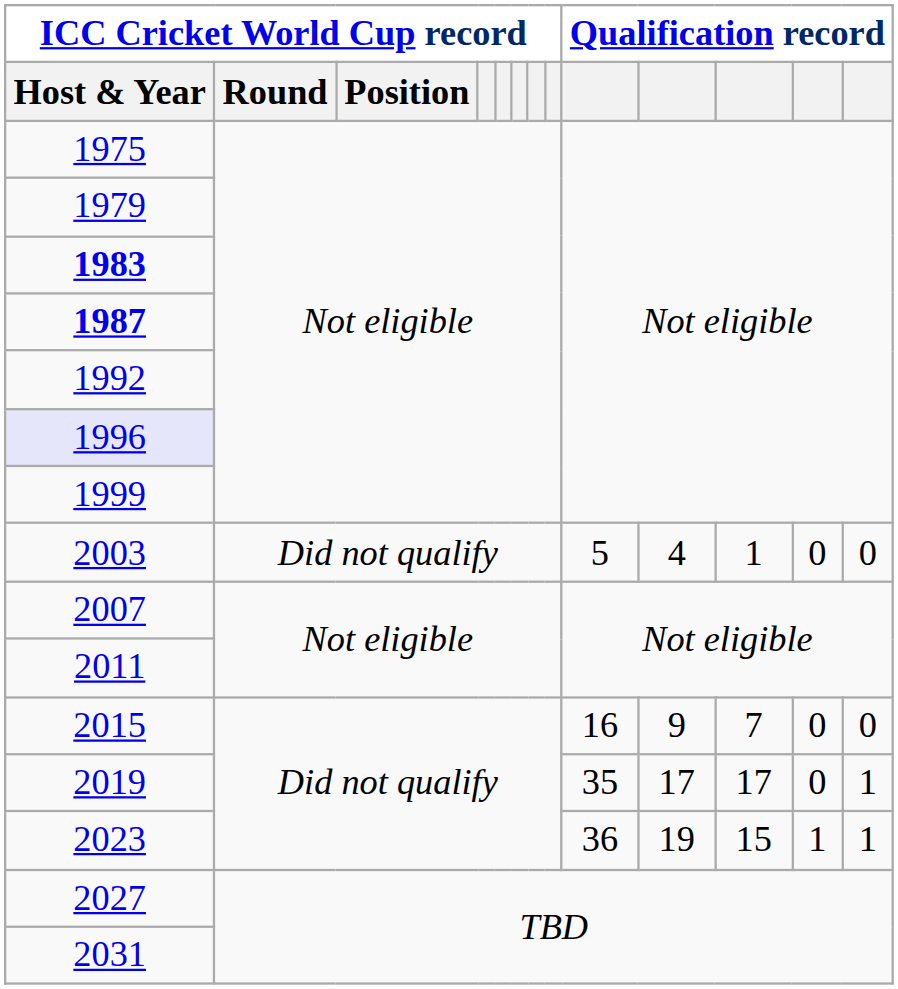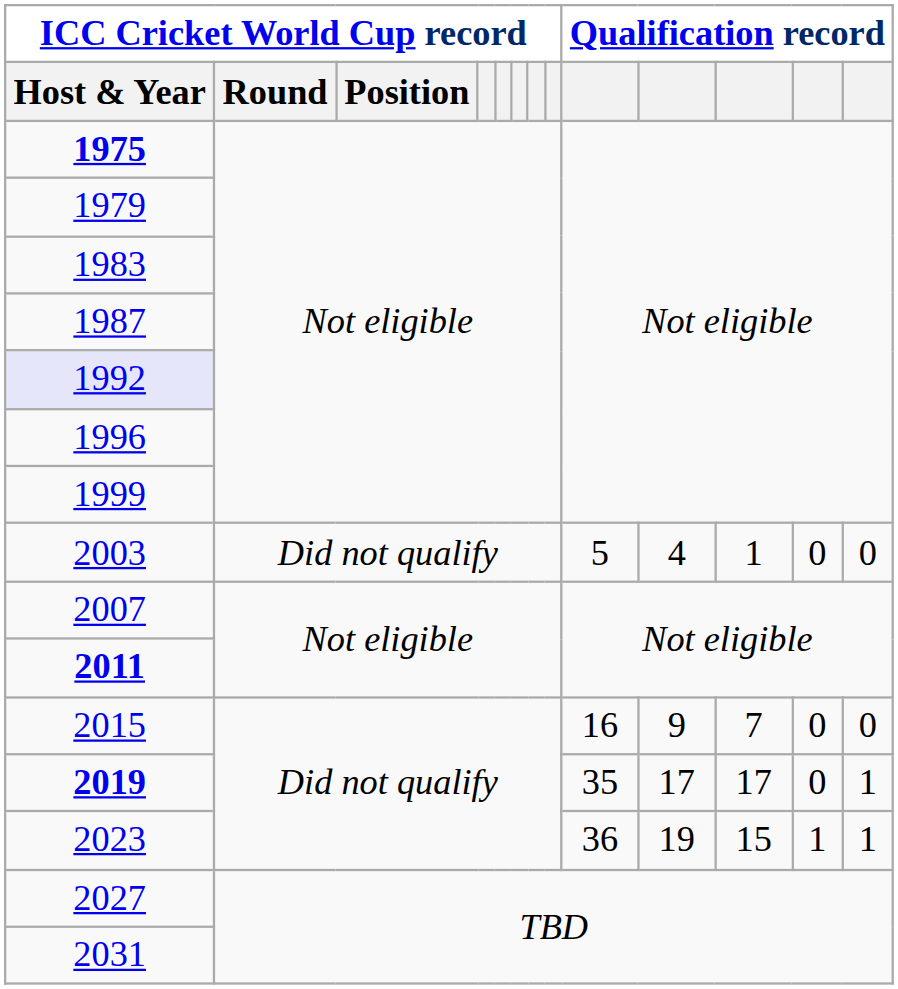(110, 148) normal -> (110, 148) bold
(110, 263) bold -> (110, 263) normal
(110, 321) bold -> (110, 321) normal
(110, 378) no background -> (110, 378) lavender background
(110, 436) lavender background -> (110, 436) no background
(110, 666) normal -> (110, 666) bold
(110, 782) normal -> (110, 782) bold
